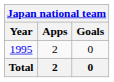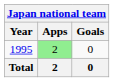(55, 49) no background -> (55, 49) lightgreen background
